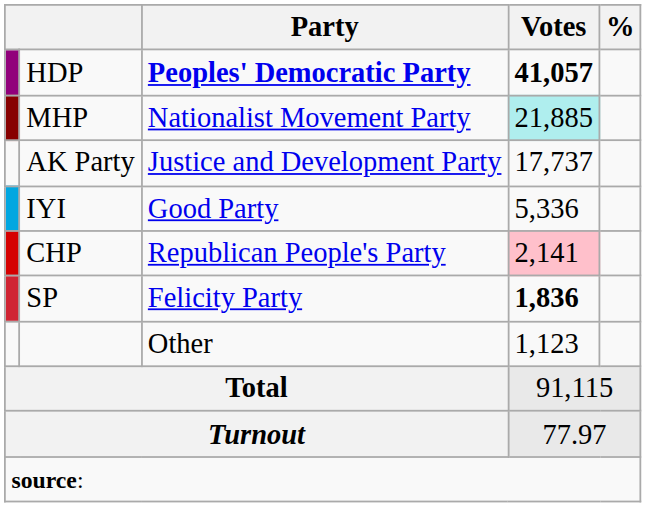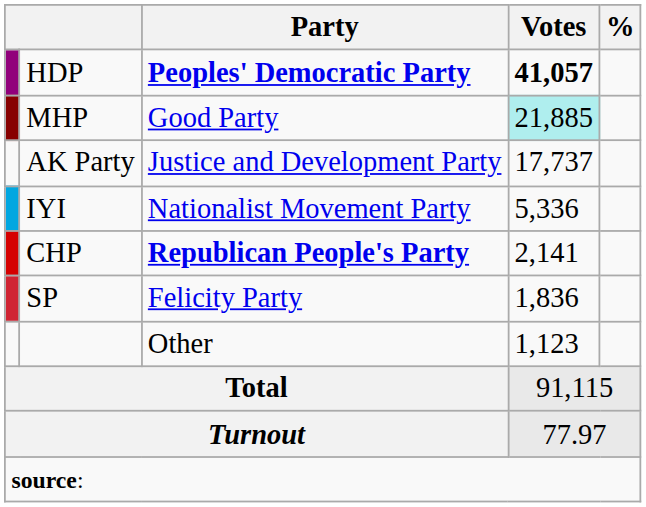(309, 117) Nationalist Movement Party -> (213, 117) Good Party
(213, 207) Good Party -> (309, 207) Nationalist Movement Party
(297, 252) normal -> (308, 252) bold
(547, 252) pink background -> (547, 252) no background
(547, 298) bold -> (547, 298) normal
